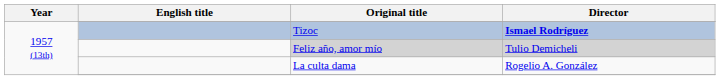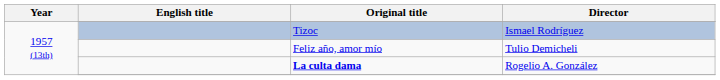(547, 30) bold -> (544, 30) normal
(338, 48) lightgrey background -> (338, 48) no background
(541, 48) lightgrey background -> (541, 48) no background
(324, 65) normal -> (327, 65) bold
